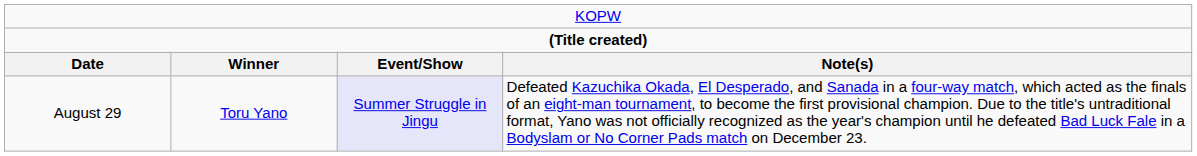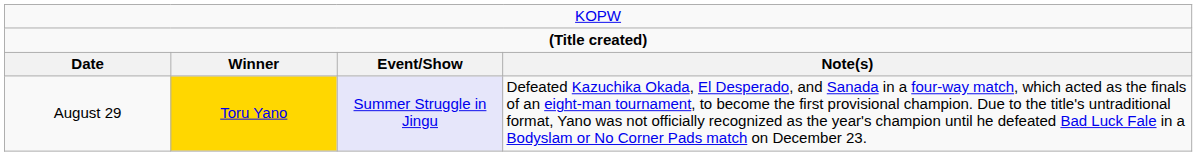(254, 113) no background -> (254, 113) gold background
